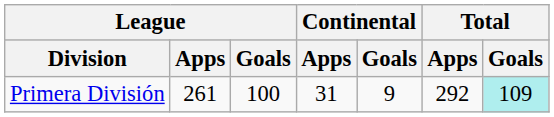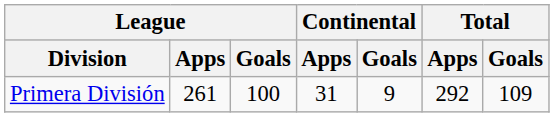(515, 93) paleturquoise background -> (515, 93) no background
